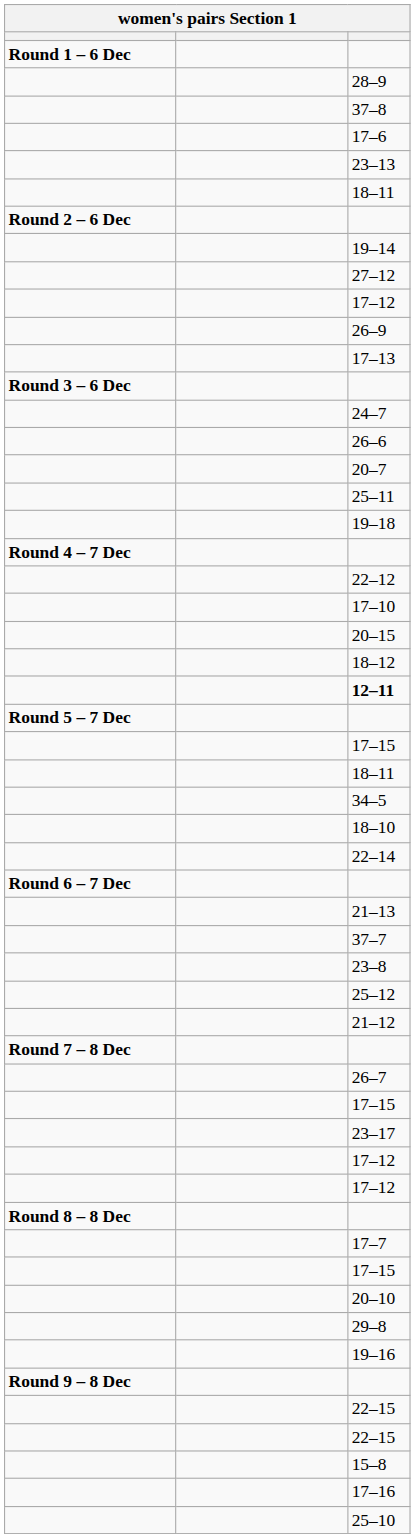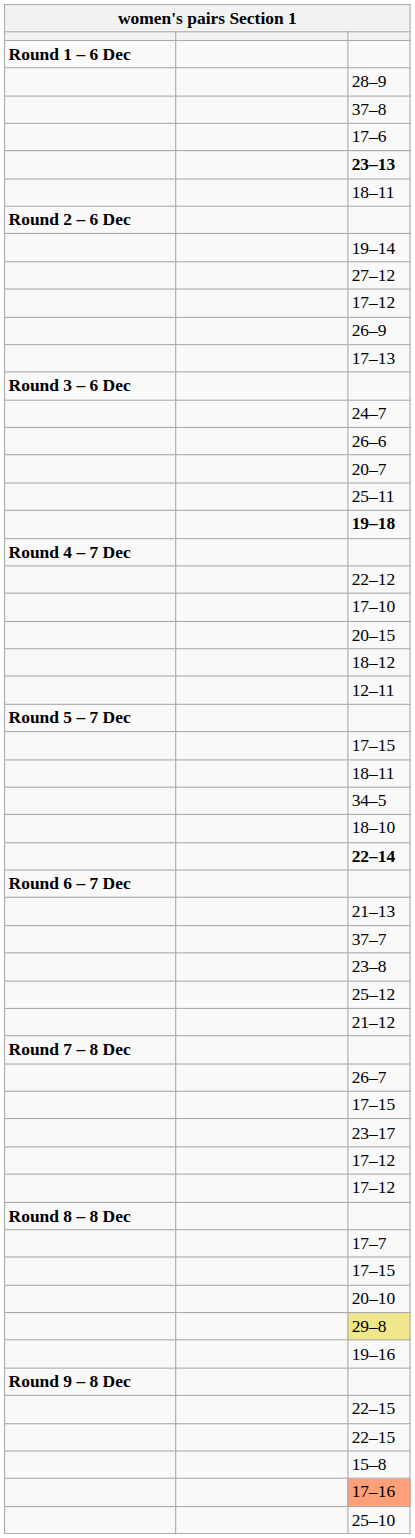(373, 164) normal -> (373, 164) bold
(373, 524) normal -> (373, 524) bold
(373, 690) bold -> (373, 690) normal
(373, 856) normal -> (373, 856) bold
(369, 1326) no background -> (369, 1326) khaki background
(373, 1492) no background -> (373, 1492) lightsalmon background
